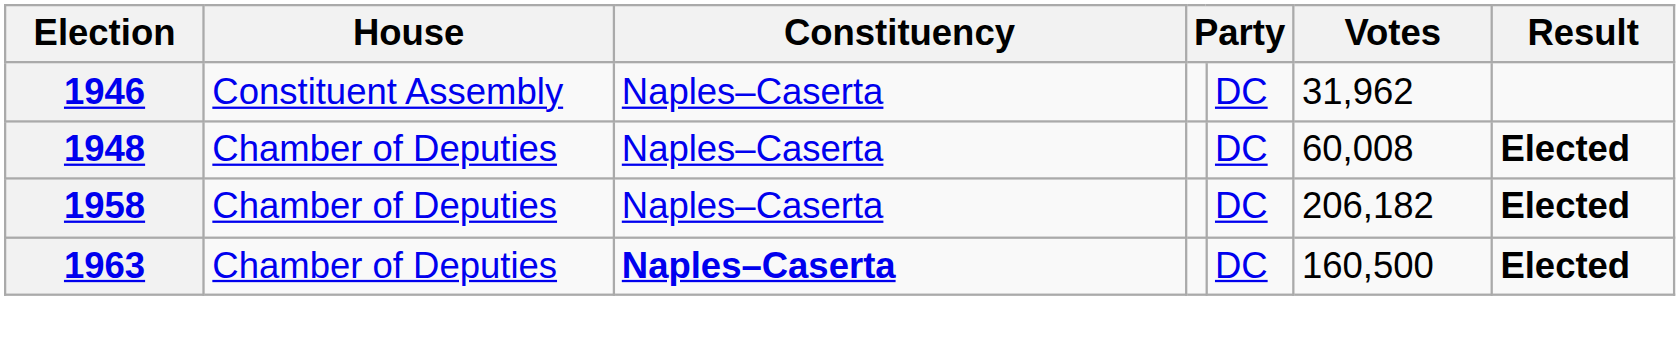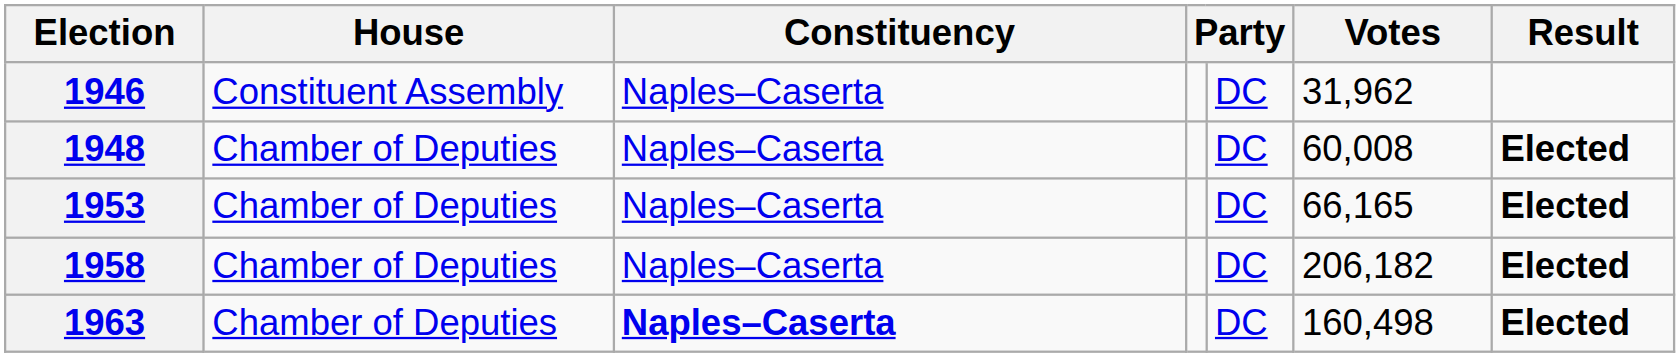+ row: (105, 206)
(1368, 264) 160,500 -> (1368, 322) 160,498
